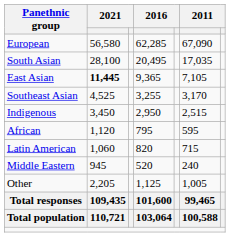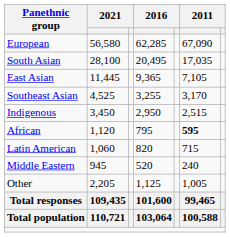(105, 78) bold -> (105, 78) normal
(190, 130) normal -> (190, 130) bold
